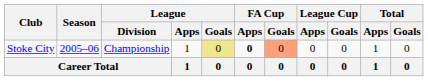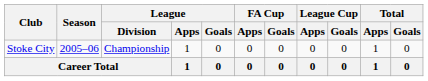(218, 48) khaki background -> (218, 48) no background
(250, 48) bold -> (250, 48) normal
(281, 48) lightsalmon background -> (281, 48) no background
